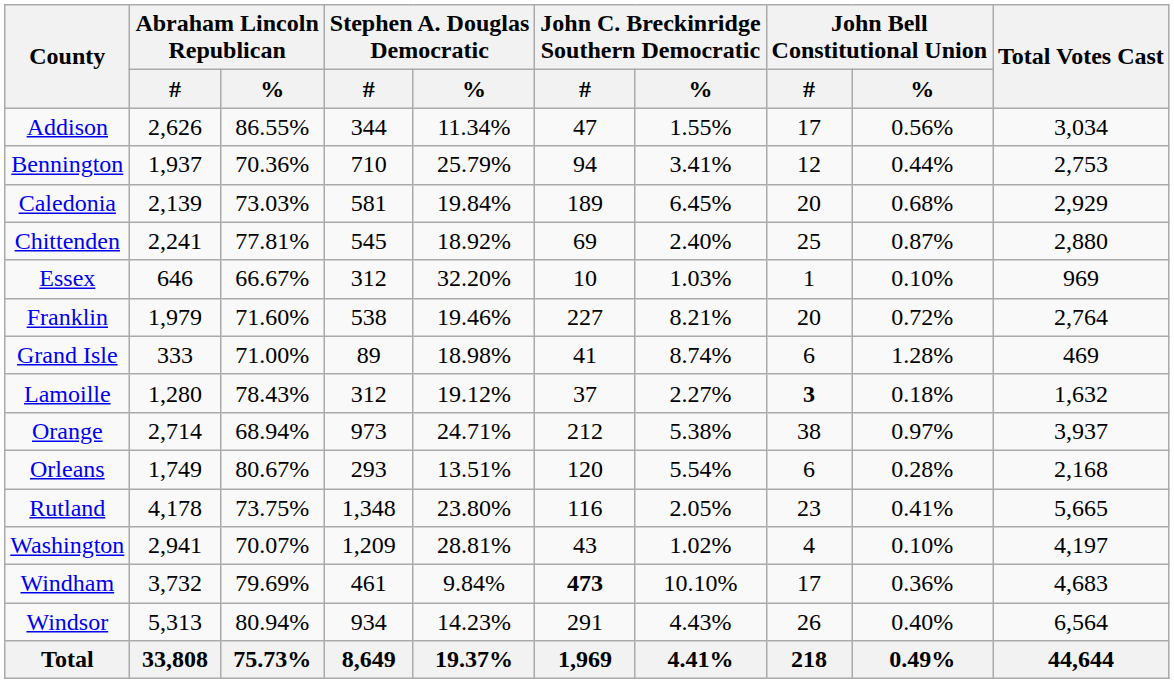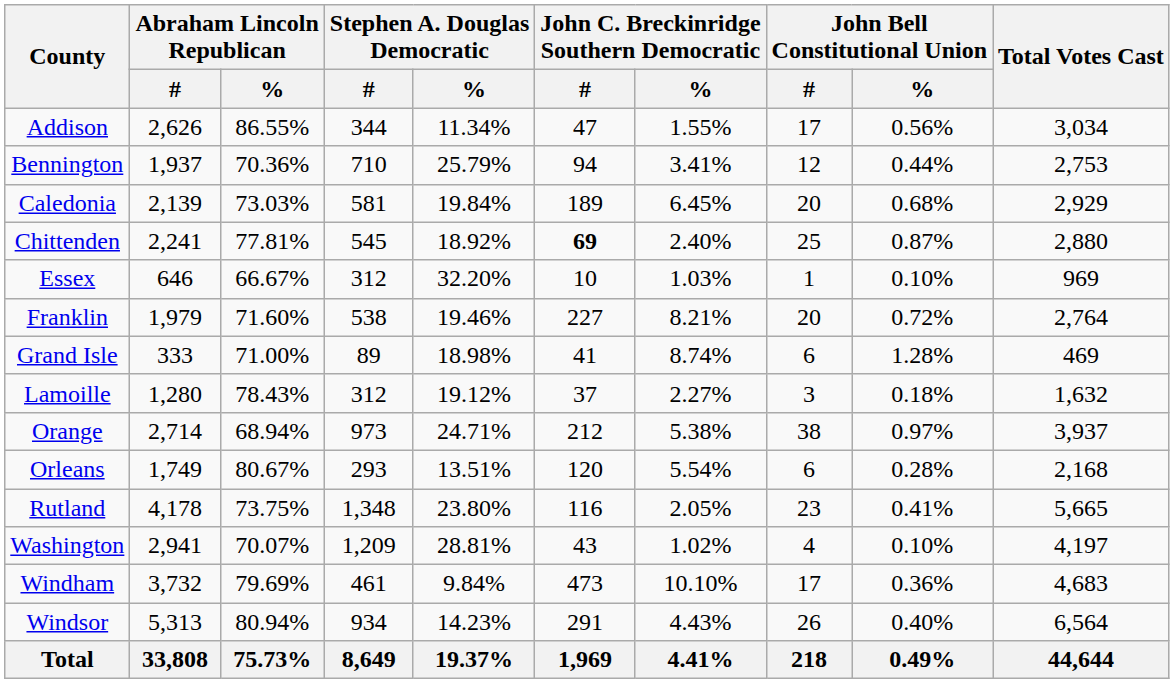(585, 240) normal -> (585, 240) bold
(809, 393) bold -> (809, 393) normal
(585, 583) bold -> (585, 583) normal
